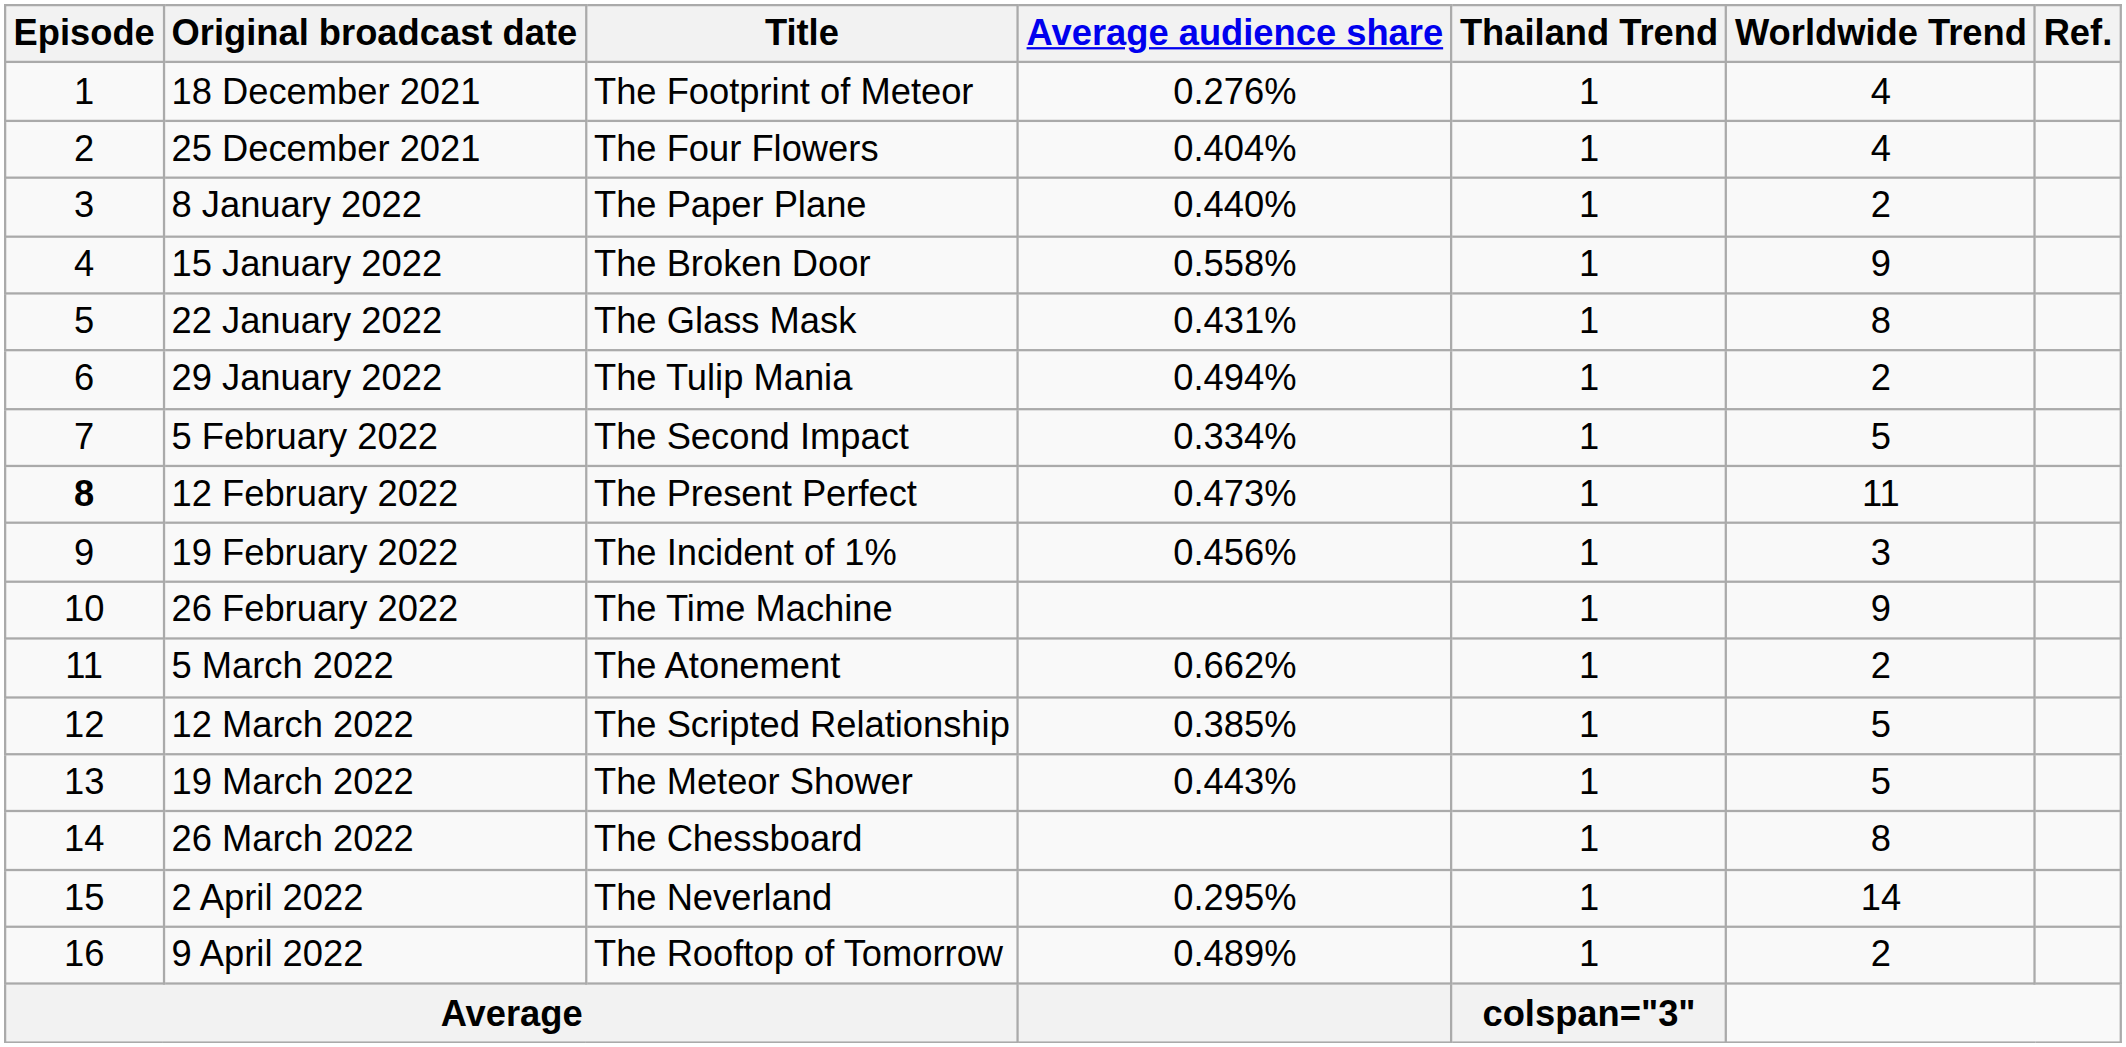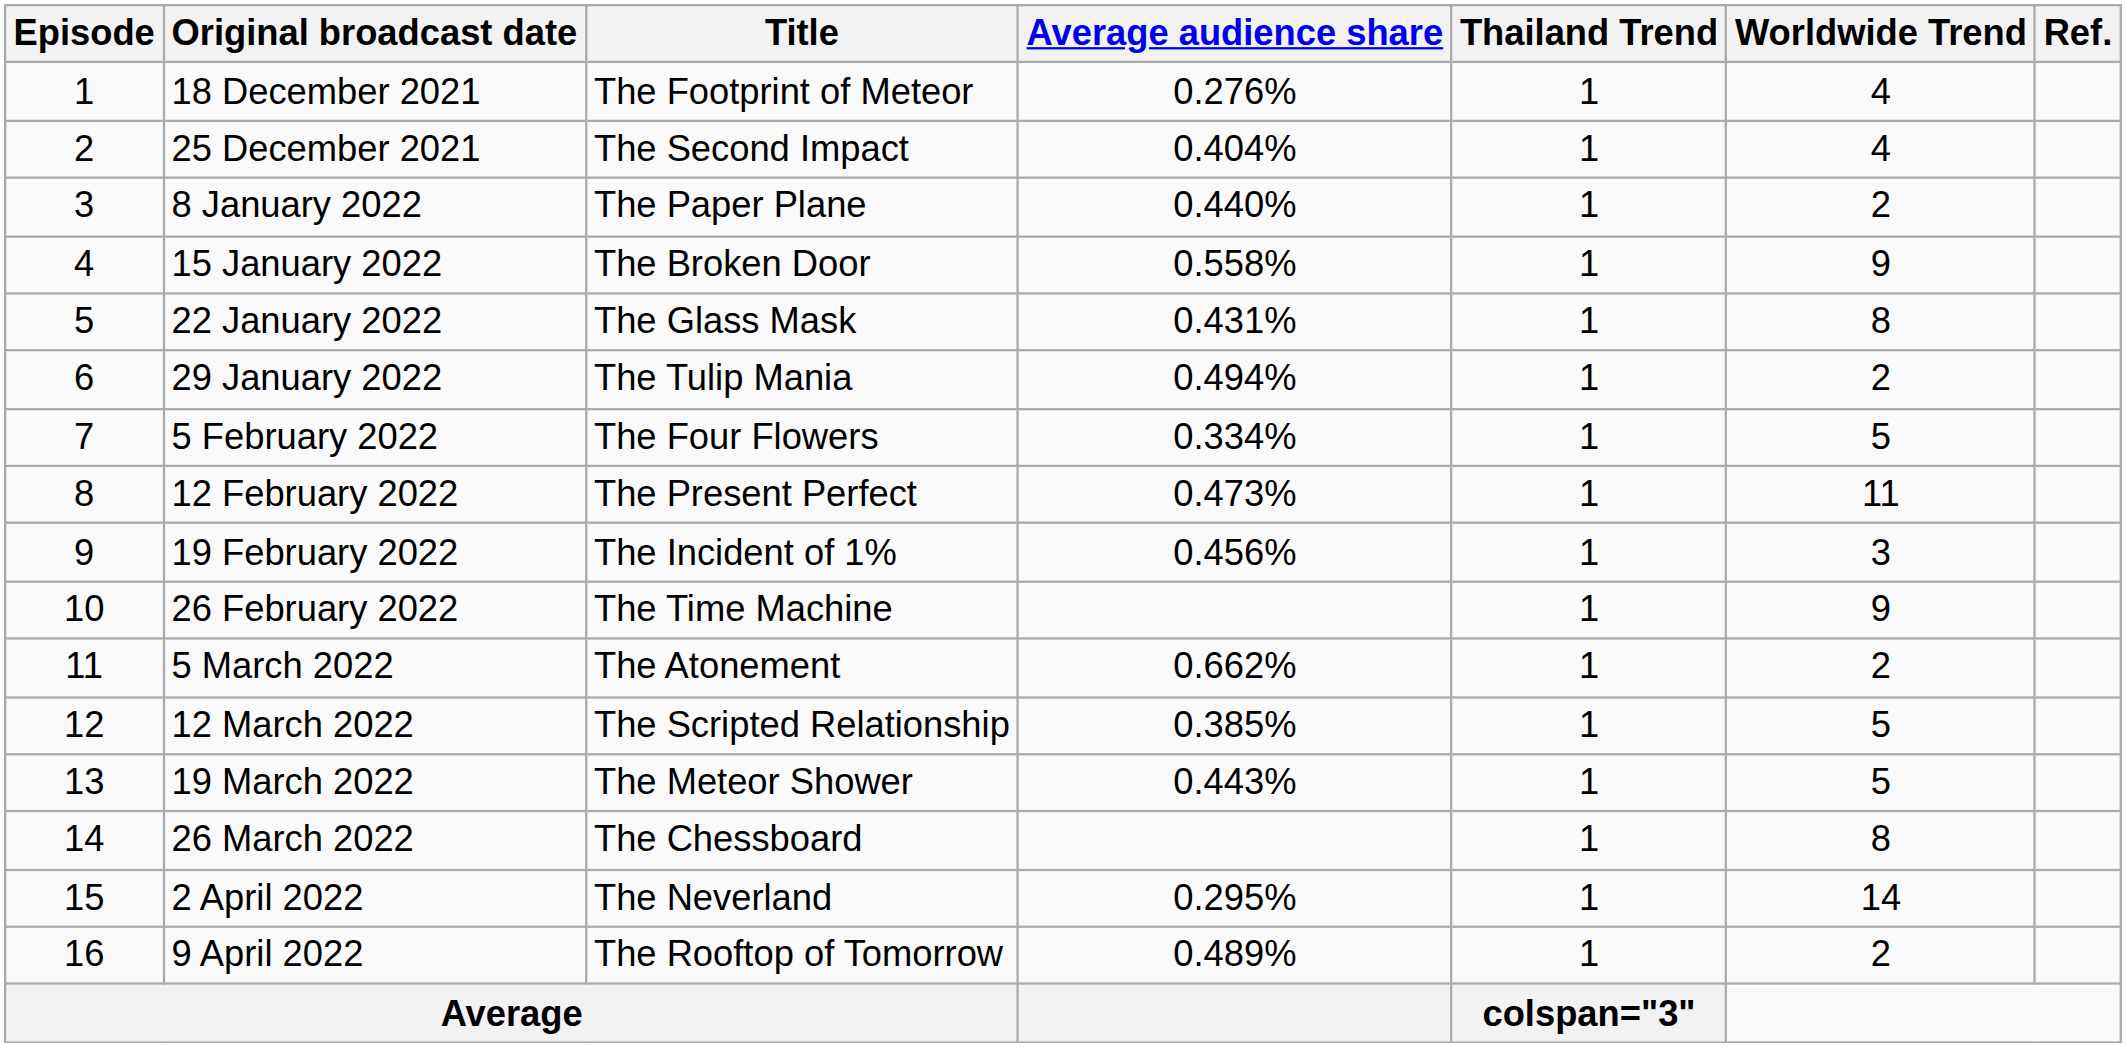(736, 148) The Four Flowers -> (751, 148) The Second Impact
(751, 436) The Second Impact -> (736, 436) The Four Flowers
(84, 494) bold -> (84, 494) normal
